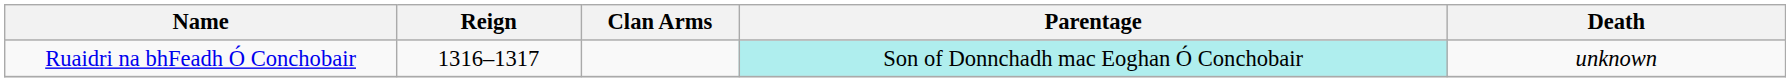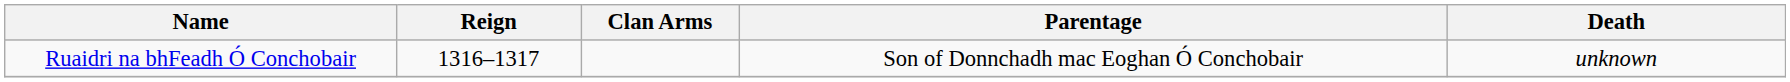(1093, 58) paleturquoise background -> (1093, 58) no background
